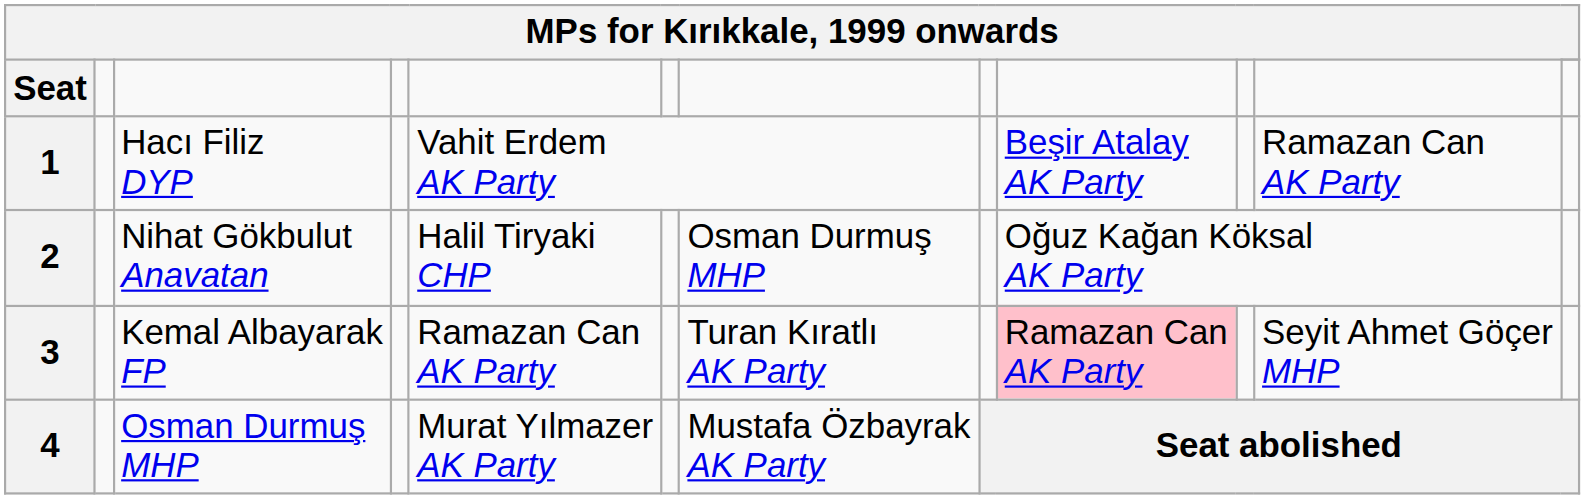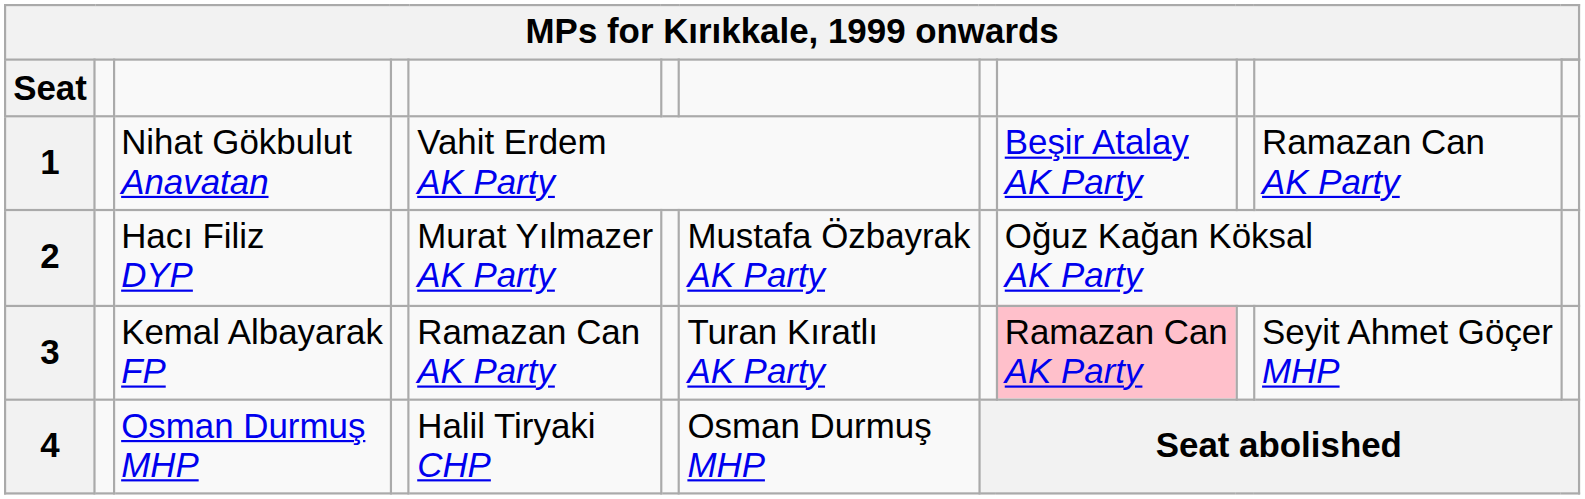(193, 162) Hacı Filiz DYP -> (237, 162) Nihat Gökbulut Anavatan
(237, 256) Nihat Gökbulut Anavatan -> (193, 256) Hacı Filiz DYP
(506, 256) Halil Tiryaki CHP -> (535, 256) Murat Yılmazer AK Party
(810, 256) Osman Durmuş MHP -> (829, 256) Mustafa Özbayrak AK Party
(535, 446) Murat Yılmazer AK Party -> (506, 446) Halil Tiryaki CHP
(829, 446) Mustafa Özbayrak AK Party -> (810, 446) Osman Durmuş MHP
